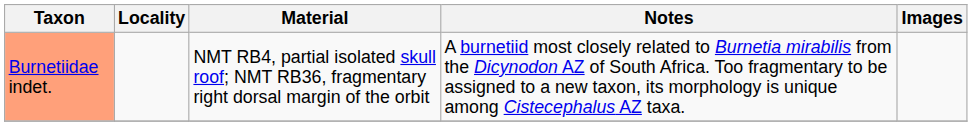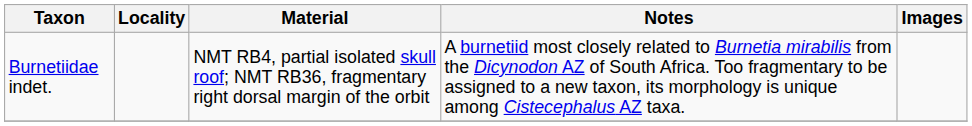(54, 76) lightsalmon background -> (54, 76) no background
